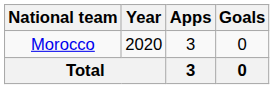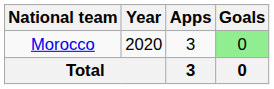(242, 44) no background -> (242, 44) lightgreen background
